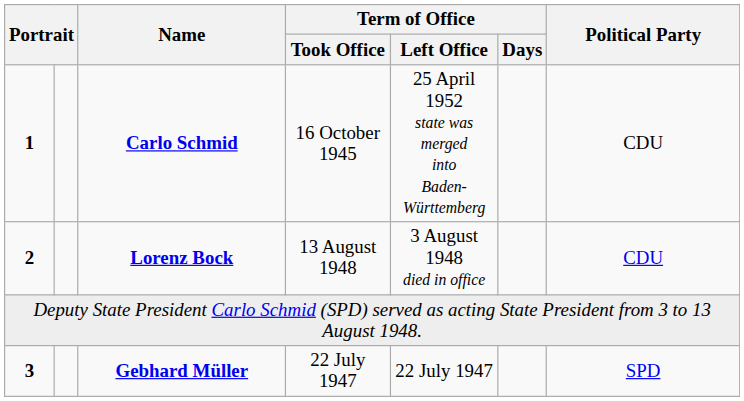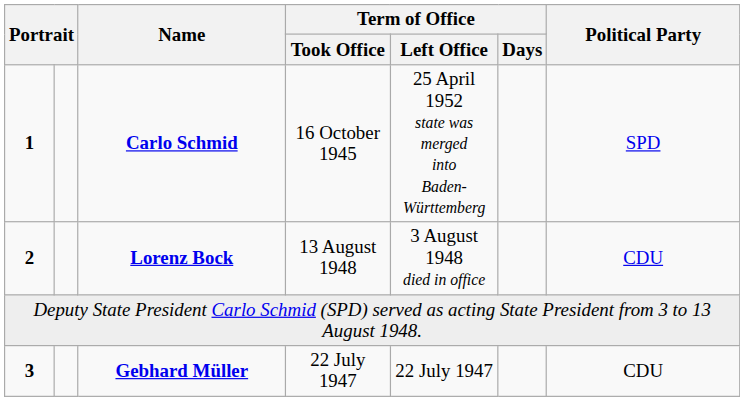(643, 143) CDU -> (643, 143) SPD
(643, 370) SPD -> (643, 370) CDU
